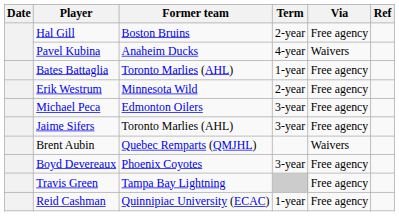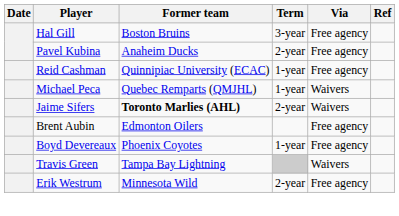(290, 32) 2-year -> (290, 32) 3-year
(290, 51) 4-year -> (290, 51) 2-year
(330, 51) Waivers -> (339, 51) Free agency
- row: (72, 70)
rows swapped: (69, 88) <-> (71, 201)
(162, 107) Edmonton Oilers -> (189, 88) Quebec Remparts (QMJHL)
(290, 107) 3-year -> (290, 88) 1-year
(339, 107) Free agency -> (330, 88) Waivers
(177, 126) normal -> (181, 107) bold
(290, 126) 3-year -> (290, 107) 2-year
(339, 126) Free agency -> (330, 107) Waivers
(189, 145) Quebec Remparts (QMJHL) -> (162, 126) Edmonton Oilers
(330, 145) Waivers -> (339, 126) Free agency
(290, 164) 3-year -> (290, 145) 1-year
(339, 182) Free agency -> (330, 164) Waivers
